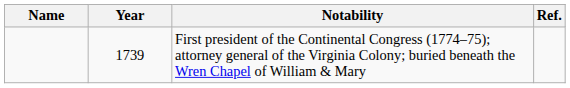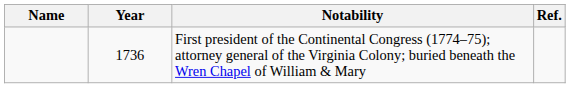(130, 54) 1739 -> (130, 54) 1736
